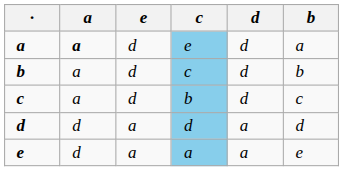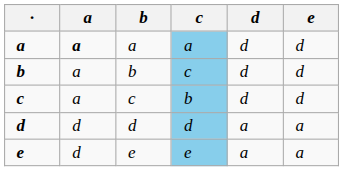columns swapped: (311, 17) <-> (144, 17)
(183, 44) e -> (184, 44) a
(184, 152) a -> (183, 152) e
